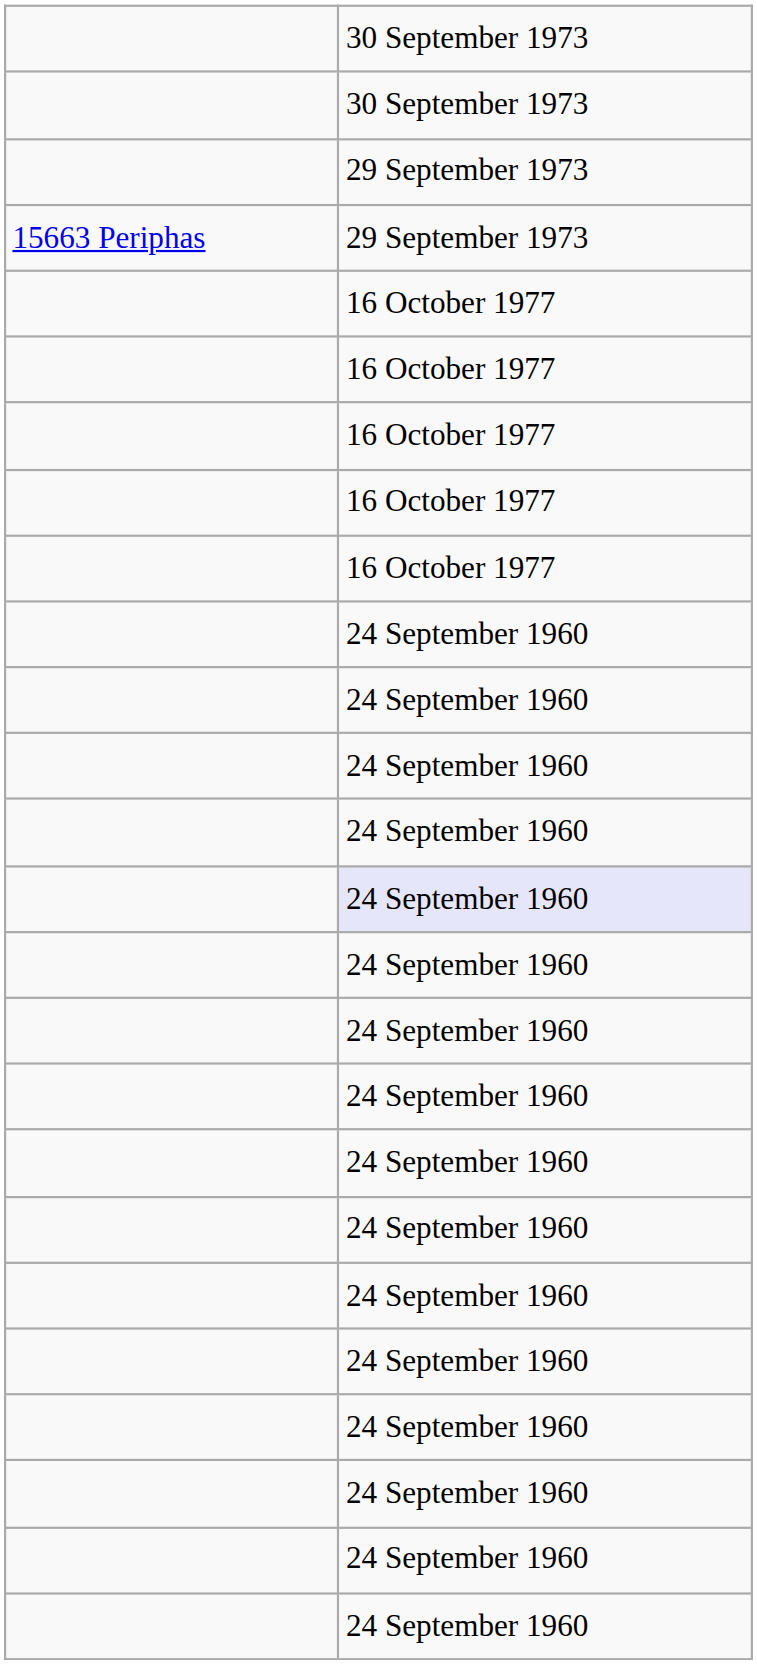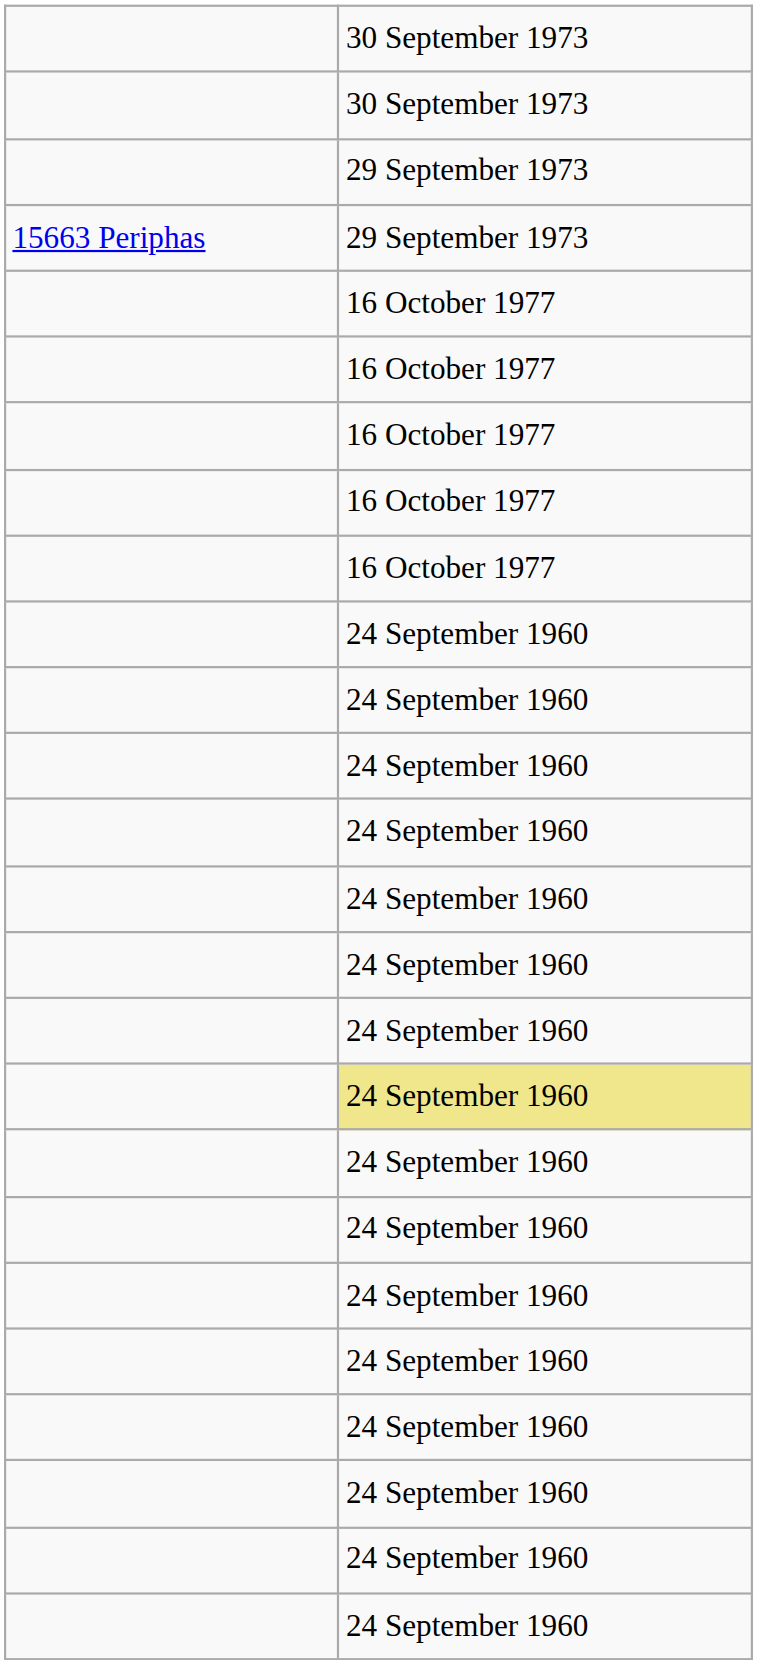(467, 897) lavender background -> (467, 897) no background
(467, 1095) no background -> (467, 1095) khaki background
